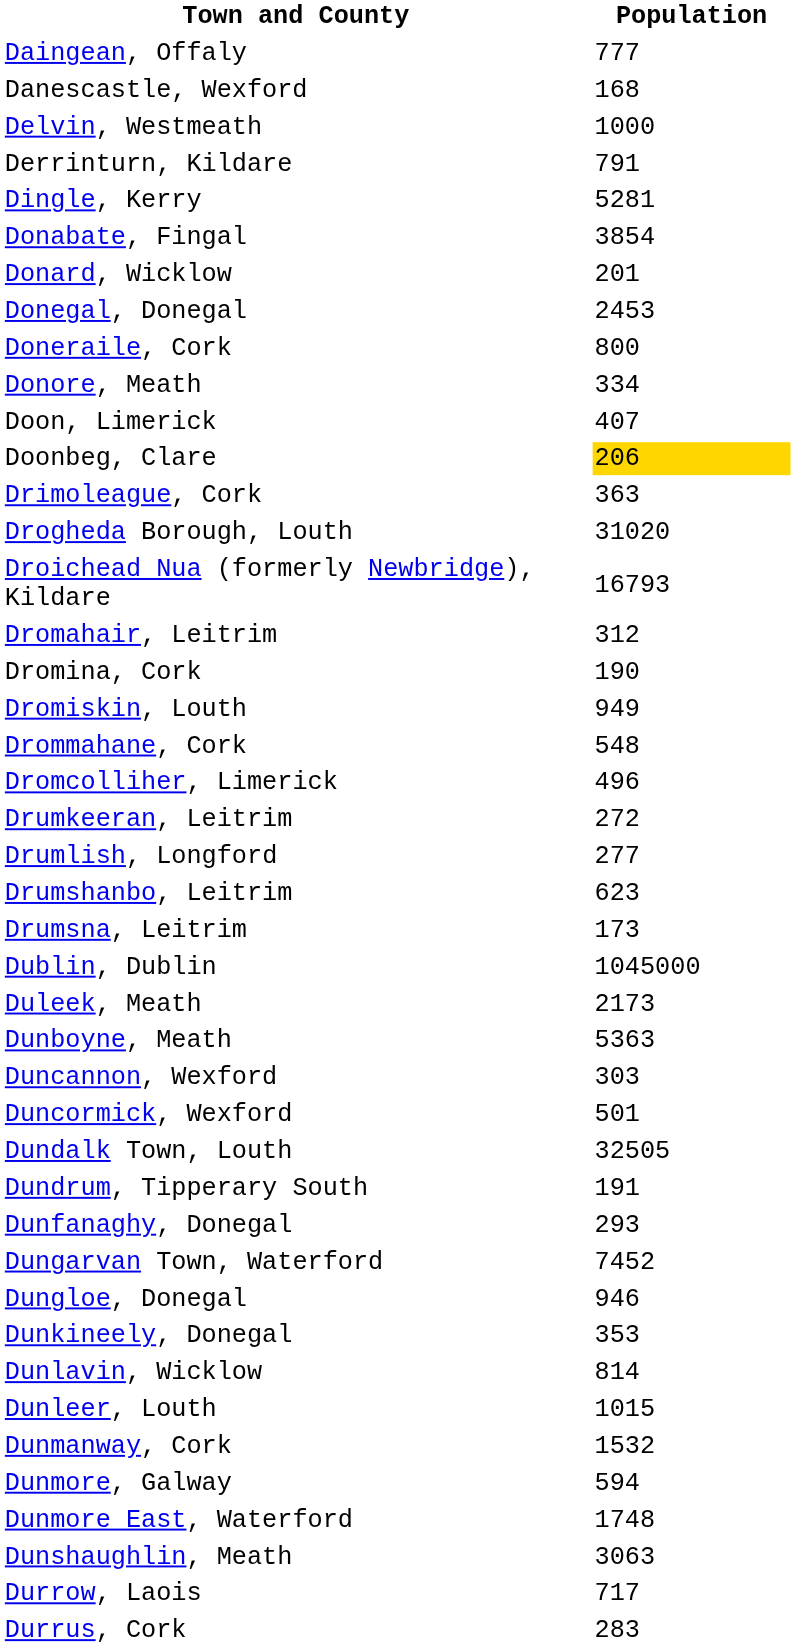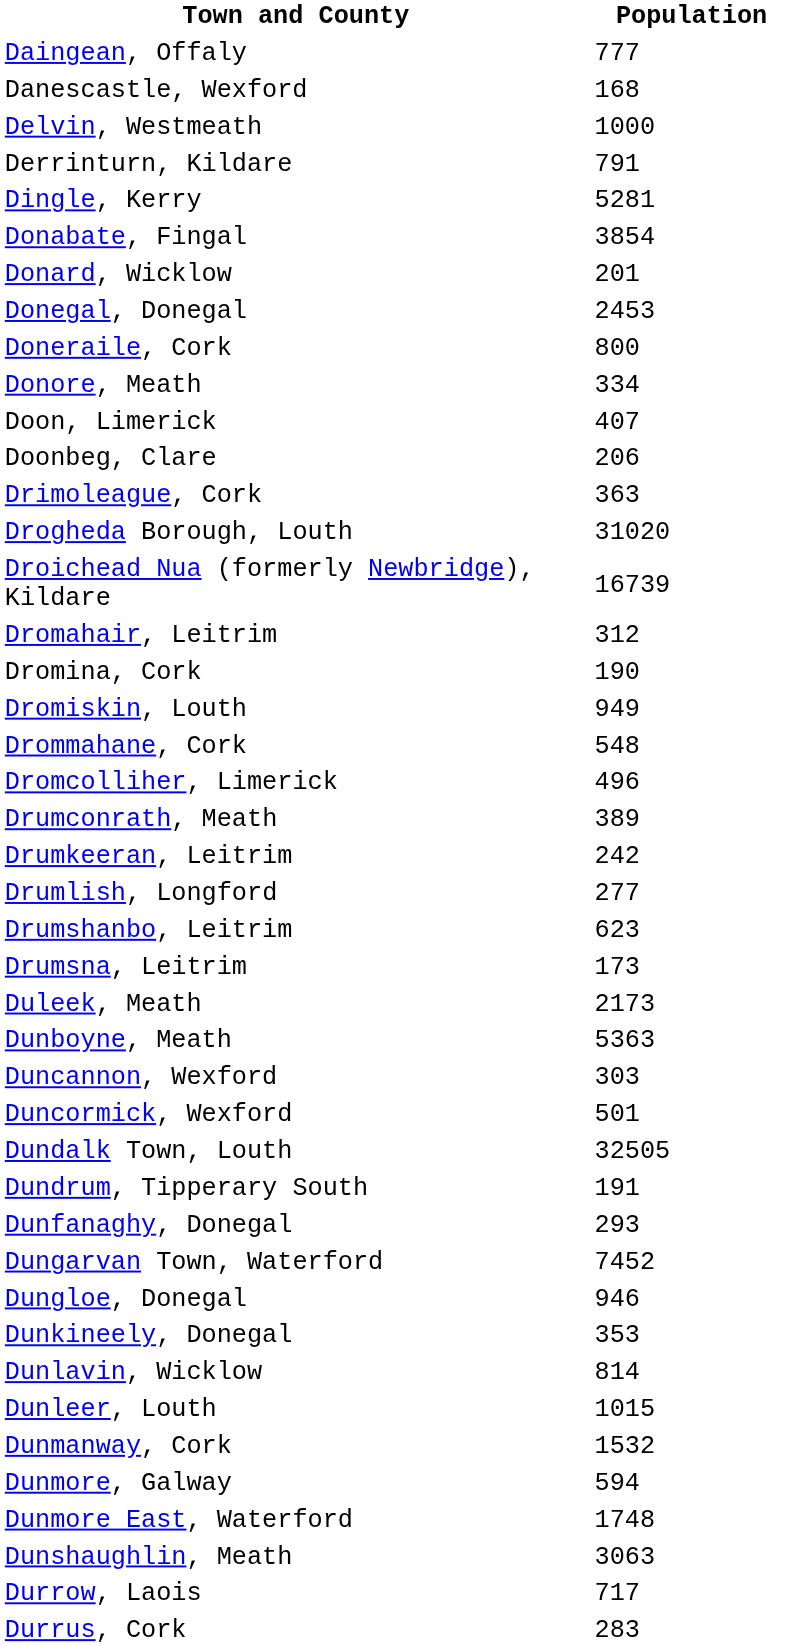(617, 459) gold background -> (617, 459) no background
(632, 584) 16793 -> (632, 584) 16739
+ row: (141, 820)
(617, 820) 272 -> (617, 856) 242
- row: (111, 967)
